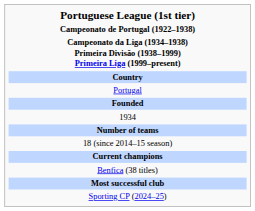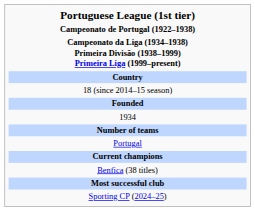(128, 90) Portugal -> (128, 90) 18 (since 2014–15 season)
(128, 143) 18 (since 2014–15 season) -> (128, 143) Portugal
